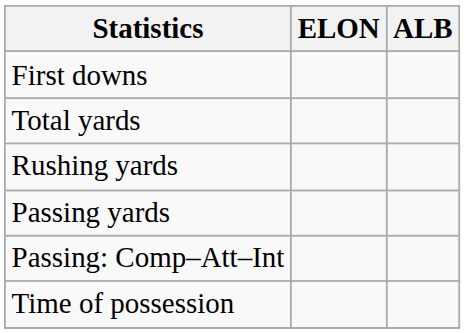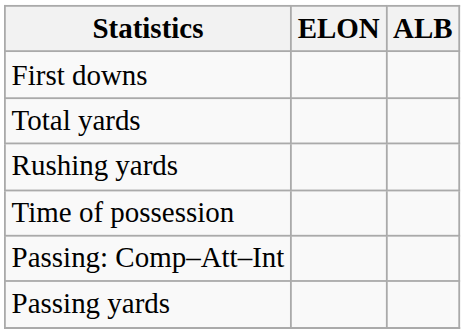rows swapped: (91, 212) <-> (123, 303)
